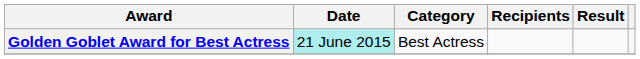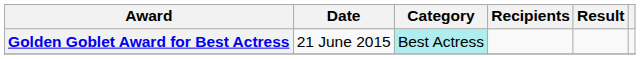(344, 41) paleturquoise background -> (344, 41) no background
(441, 41) no background -> (441, 41) paleturquoise background
